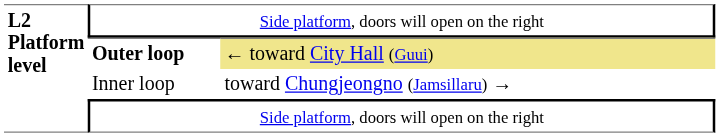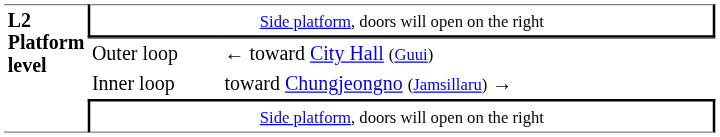(138, 53) bold -> (135, 53) normal
(329, 53) khaki background -> (329, 53) no background
